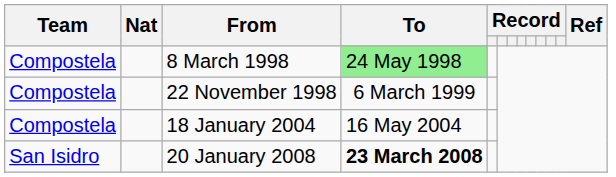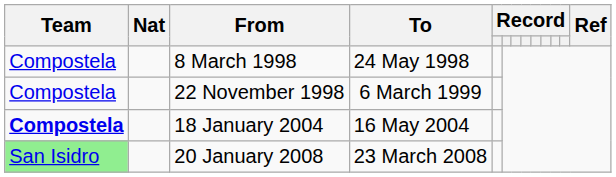(404, 61) lightgreen background -> (412, 61) no background
(63, 124) normal -> (66, 124) bold
(54, 156) no background -> (54, 156) lightgreen background
(414, 156) bold -> (420, 156) normal
